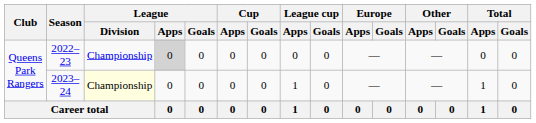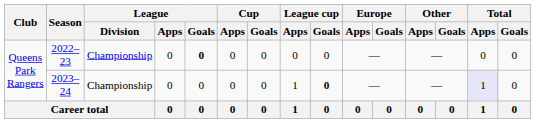(170, 55) lightgrey background -> (170, 55) no background
(201, 55) normal -> (201, 55) bold
(120, 85) lightyellow background -> (120, 85) no background
(326, 85) normal -> (326, 85) bold
(483, 85) no background -> (483, 85) lavender background
